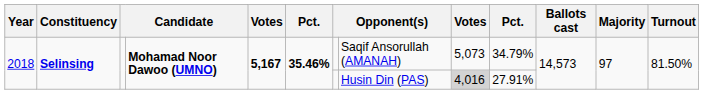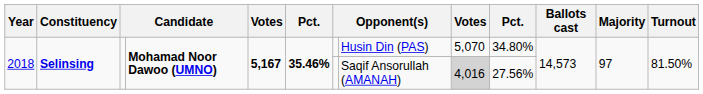(385, 54) Saqif Ansorullah (AMANAH) -> (385, 47) Husin Din (PAS)
(470, 54) 5,073 -> (470, 47) 5,070
(513, 54) 34.79% -> (513, 47) 34.80%
(385, 80) Husin Din (PAS) -> (385, 73) Saqif Ansorullah (AMANAH)
(513, 80) 27.91% -> (513, 73) 27.56%
